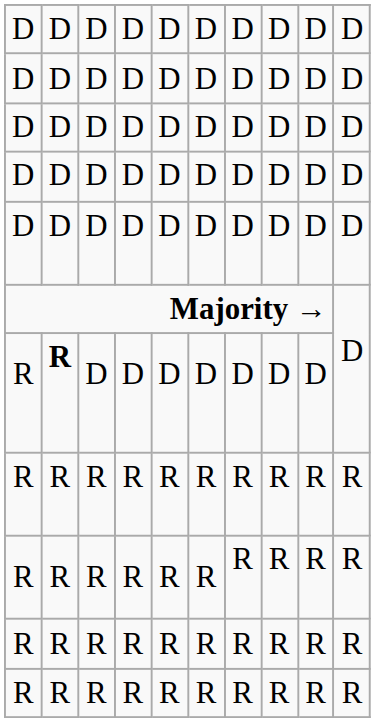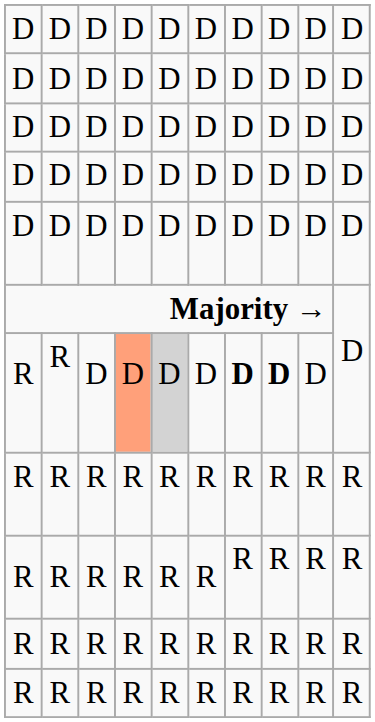(60, 357) bold -> (60, 357) normal
(133, 374) no background -> (133, 374) lightsalmon background
(169, 374) no background -> (169, 374) lightgrey background
(243, 374) normal -> (243, 374) bold
(279, 374) normal -> (279, 374) bold
